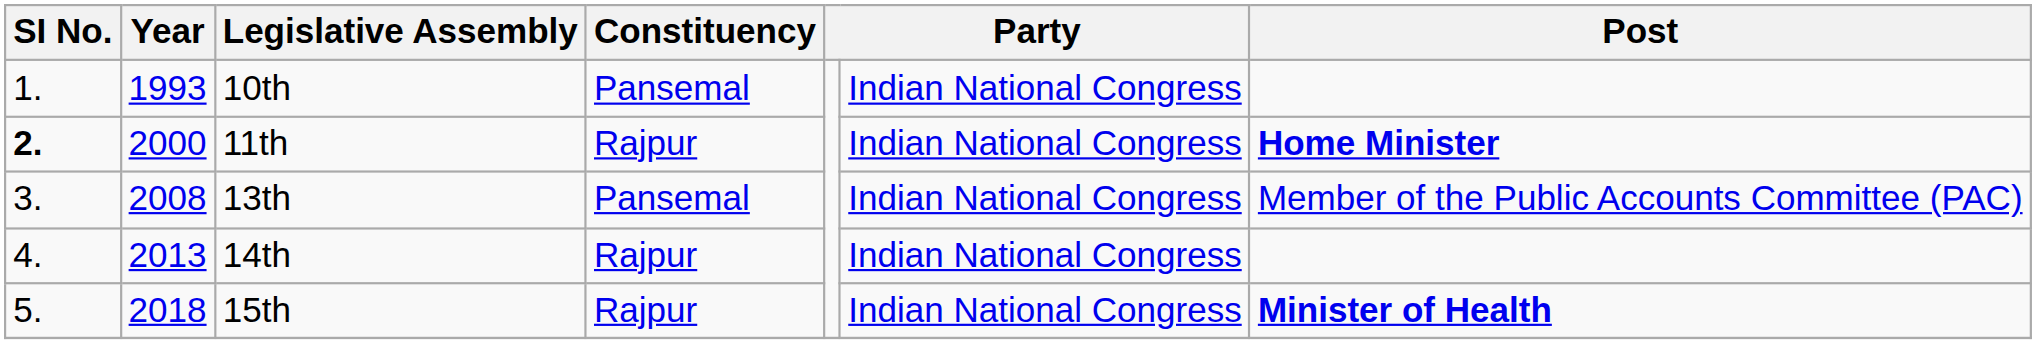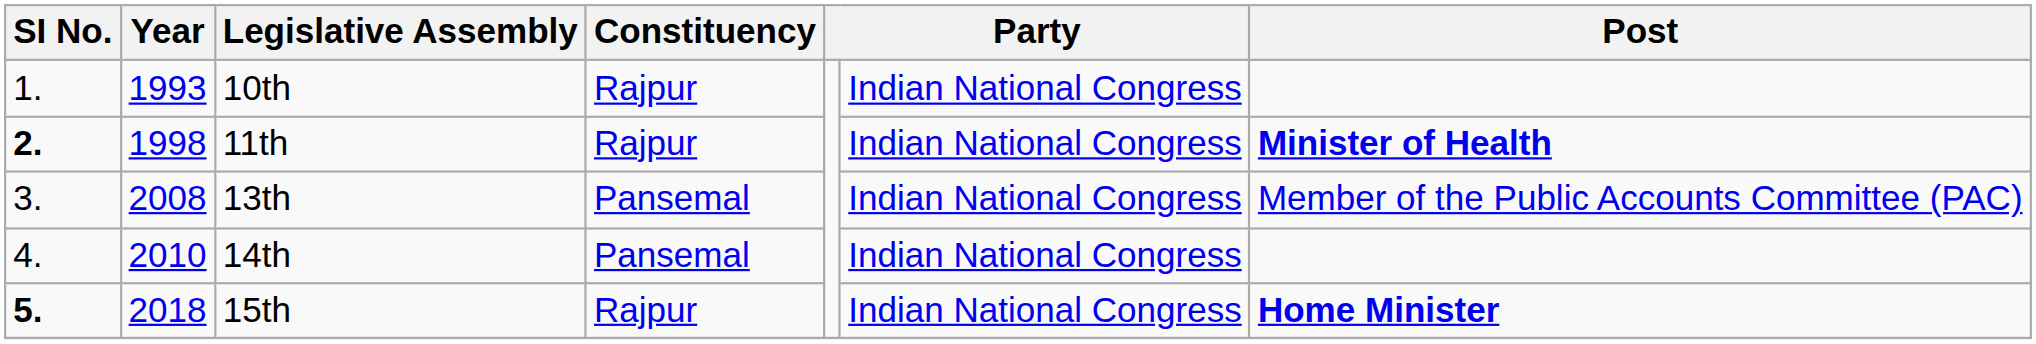(672, 87) Pansemal -> (646, 87) Rajpur
(168, 143) 2000 -> (168, 143) 1998
(1379, 143) Home Minister -> (1405, 143) Minister of Health
(168, 254) 2013 -> (168, 254) 2010
(646, 254) Rajpur -> (672, 254) Pansemal
(28, 310) normal -> (28, 310) bold
(1405, 310) Minister of Health -> (1379, 310) Home Minister
